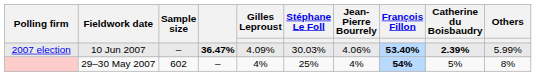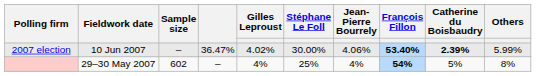(218, 50) bold -> (218, 50) normal
(260, 50) 4.09% -> (260, 50) 4.02%
(309, 50) 30.03% -> (309, 50) 30.00%
